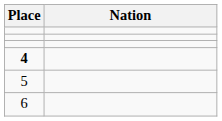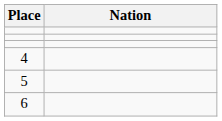(24, 58) bold -> (24, 58) normal
